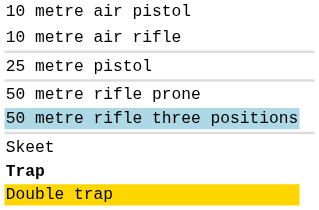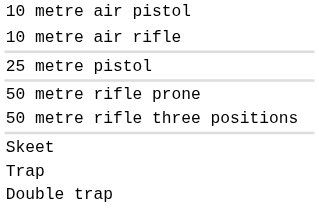(152, 119) lightblue background -> (152, 119) no background
(25, 171) bold -> (25, 171) normal
(59, 195) gold background -> (59, 195) no background
